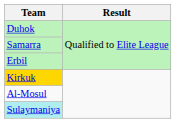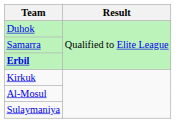(17, 61) normal -> (18, 61) bold
(21, 77) gold background -> (21, 77) no background
(33, 110) paleturquoise background -> (33, 110) no background
